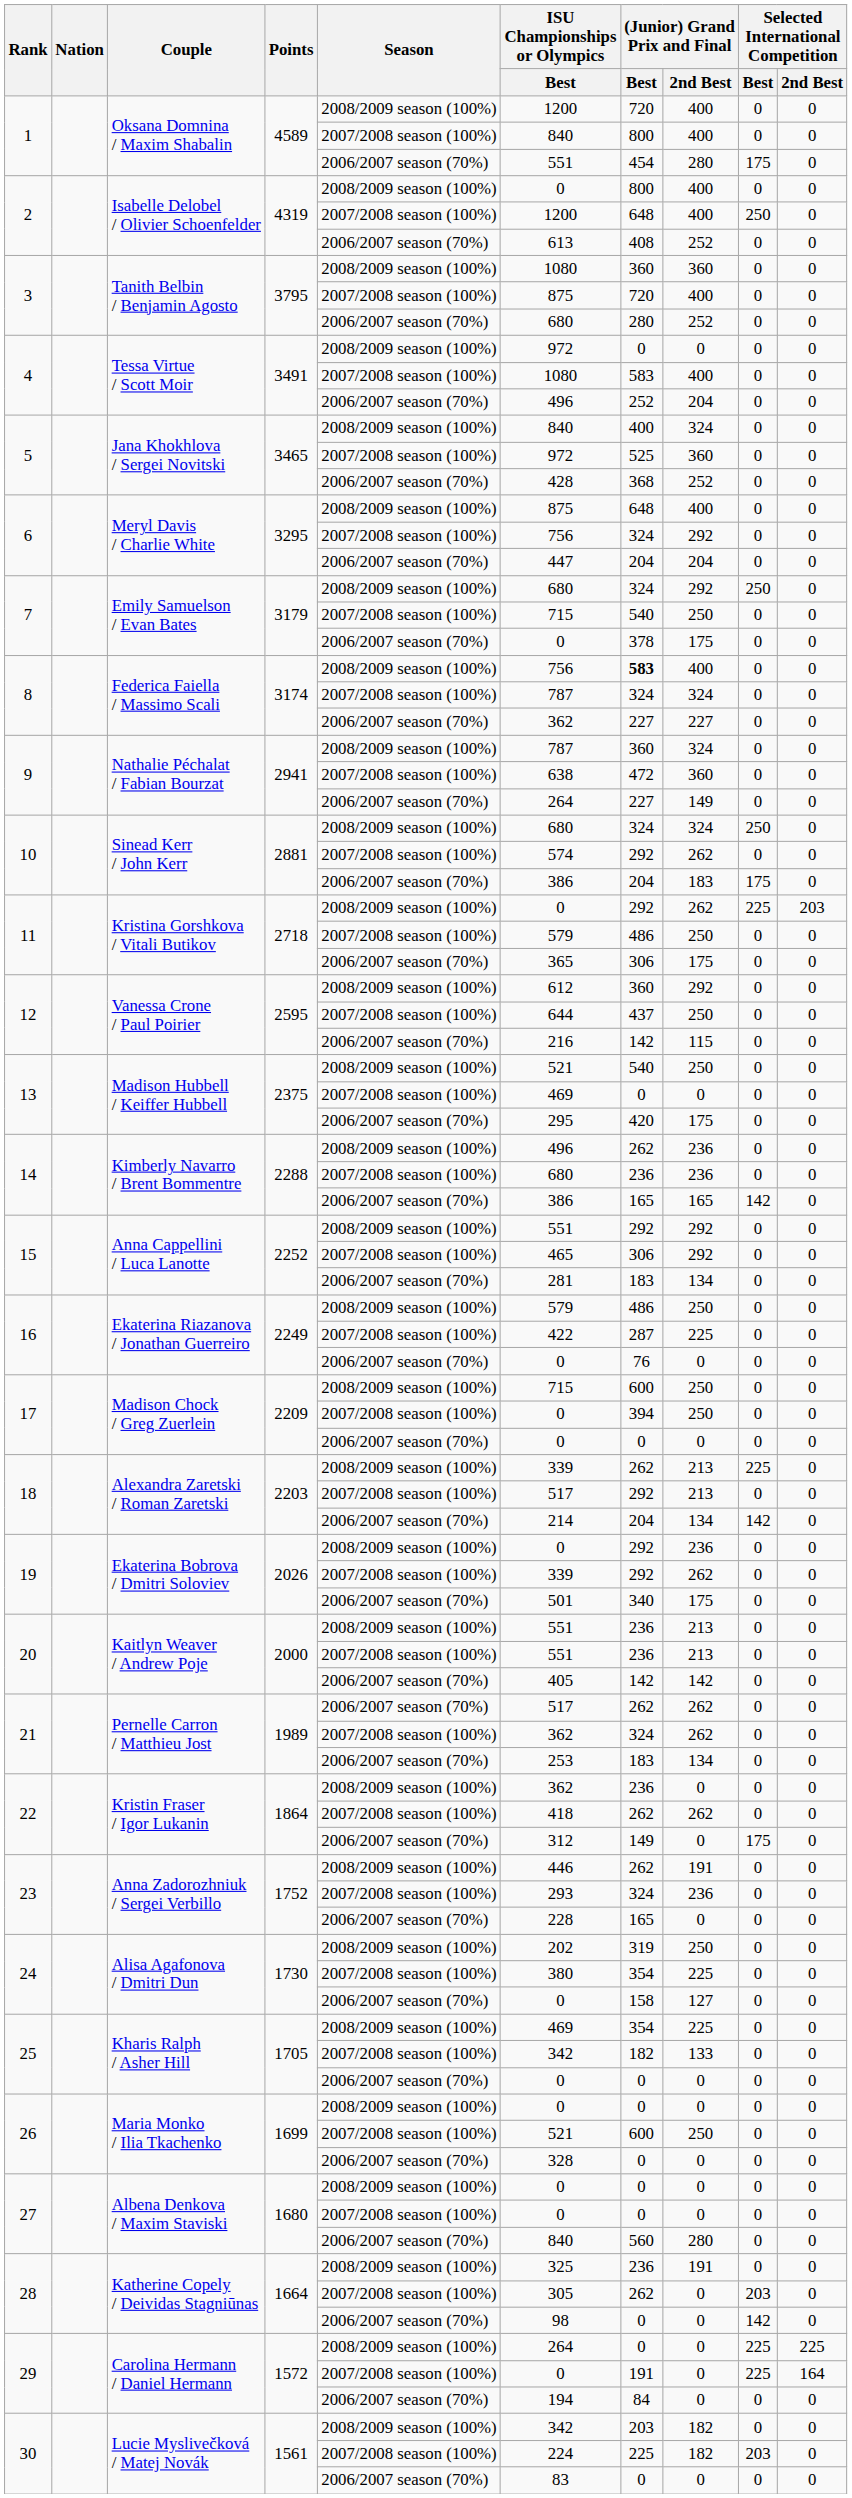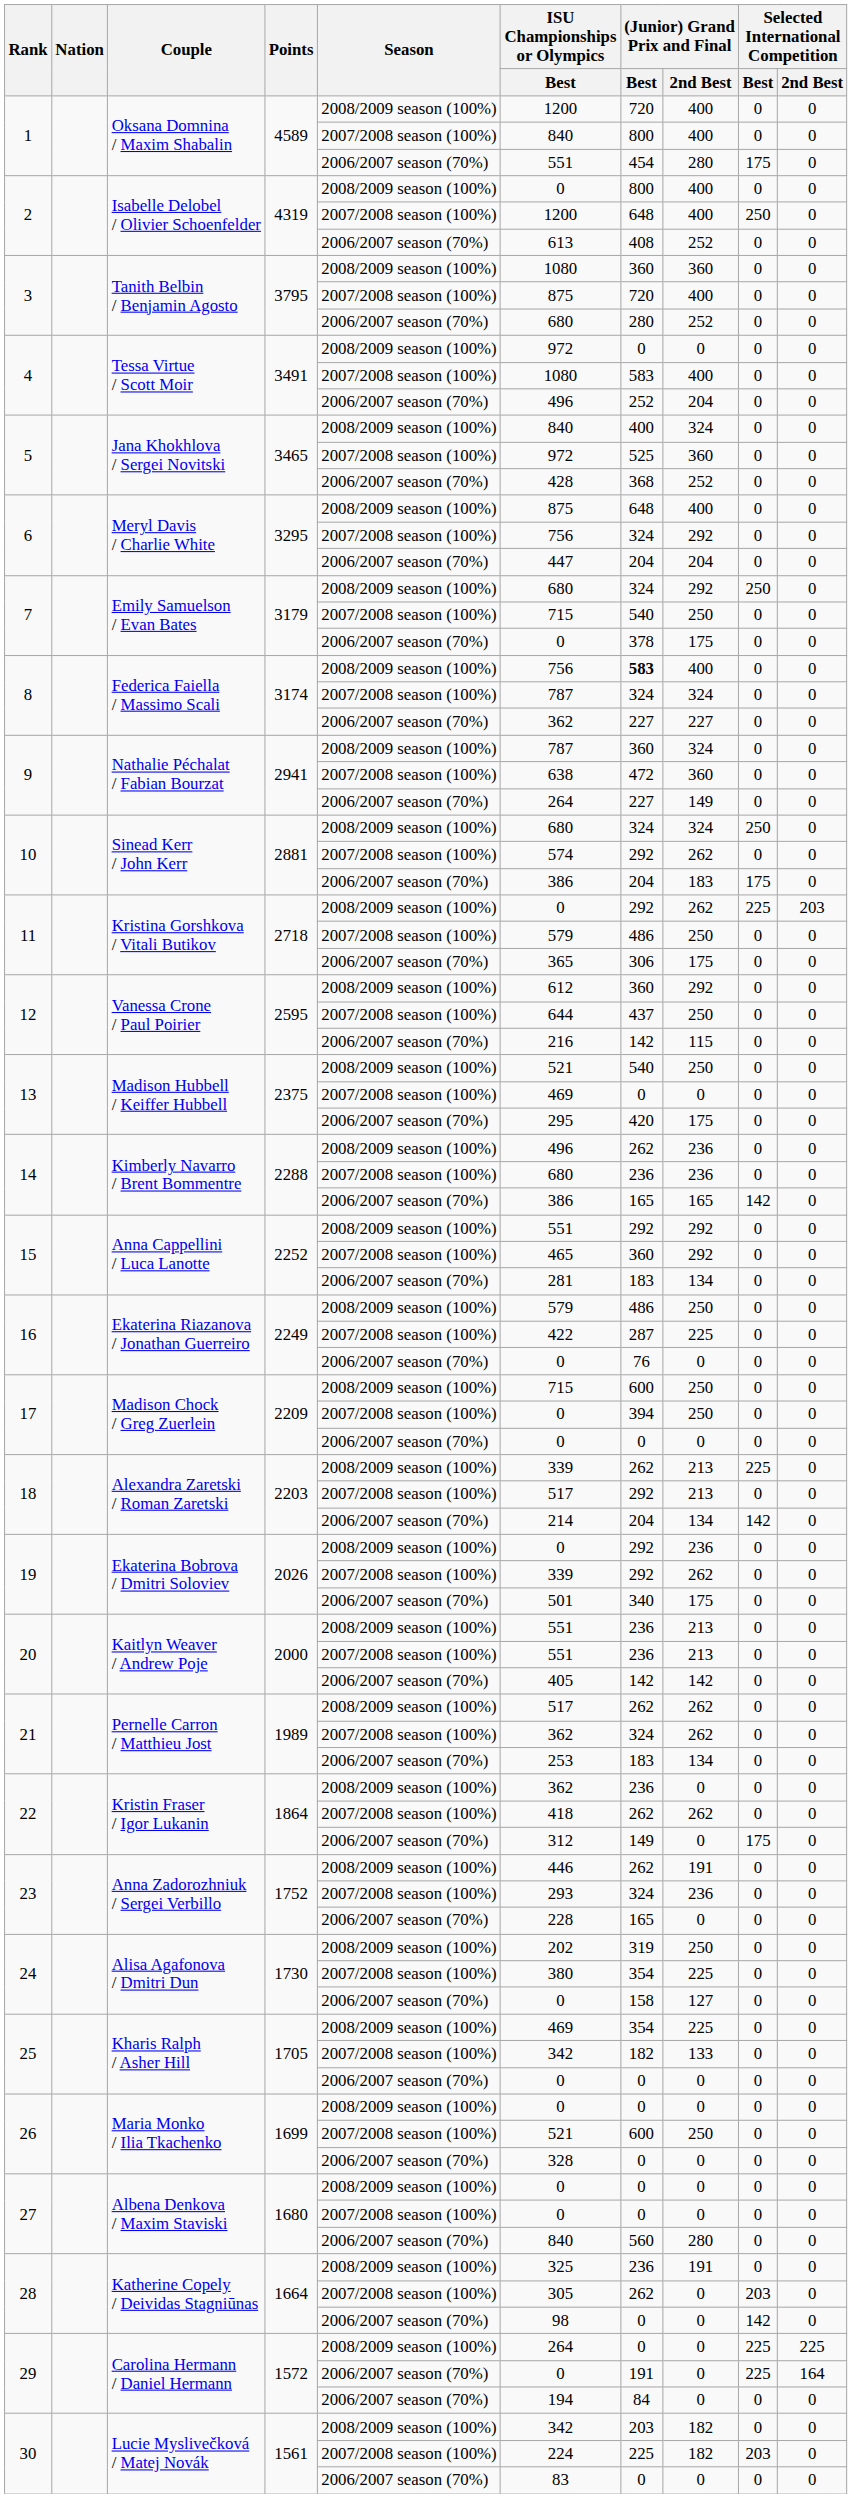(641, 1254) 306 -> (641, 1254) 360
(405, 1707) 2006/2007 season (70%) -> (409, 1707) 2008/2009 season (100%)
(409, 2373) 2007/2008 season (100%) -> (405, 2373) 2006/2007 season (70%)
